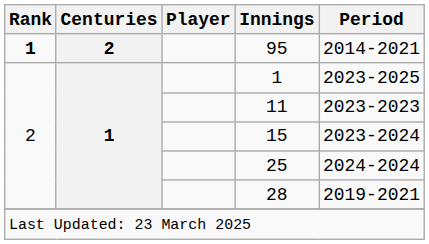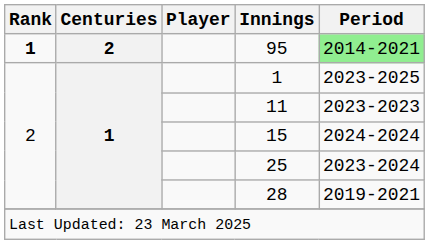(372, 49) no background -> (372, 49) lightgreen background
(372, 136) 2023-2024 -> (372, 136) 2024-2024
(372, 166) 2024-2024 -> (372, 166) 2023-2024
